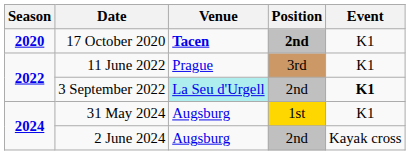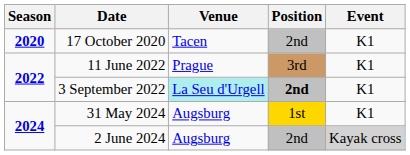(191, 41) bold -> (190, 41) normal
(297, 41) bold -> (297, 41) normal
(297, 89) normal -> (297, 89) bold
(365, 89) bold -> (365, 89) normal
(365, 138) no background -> (365, 138) lightgrey background
